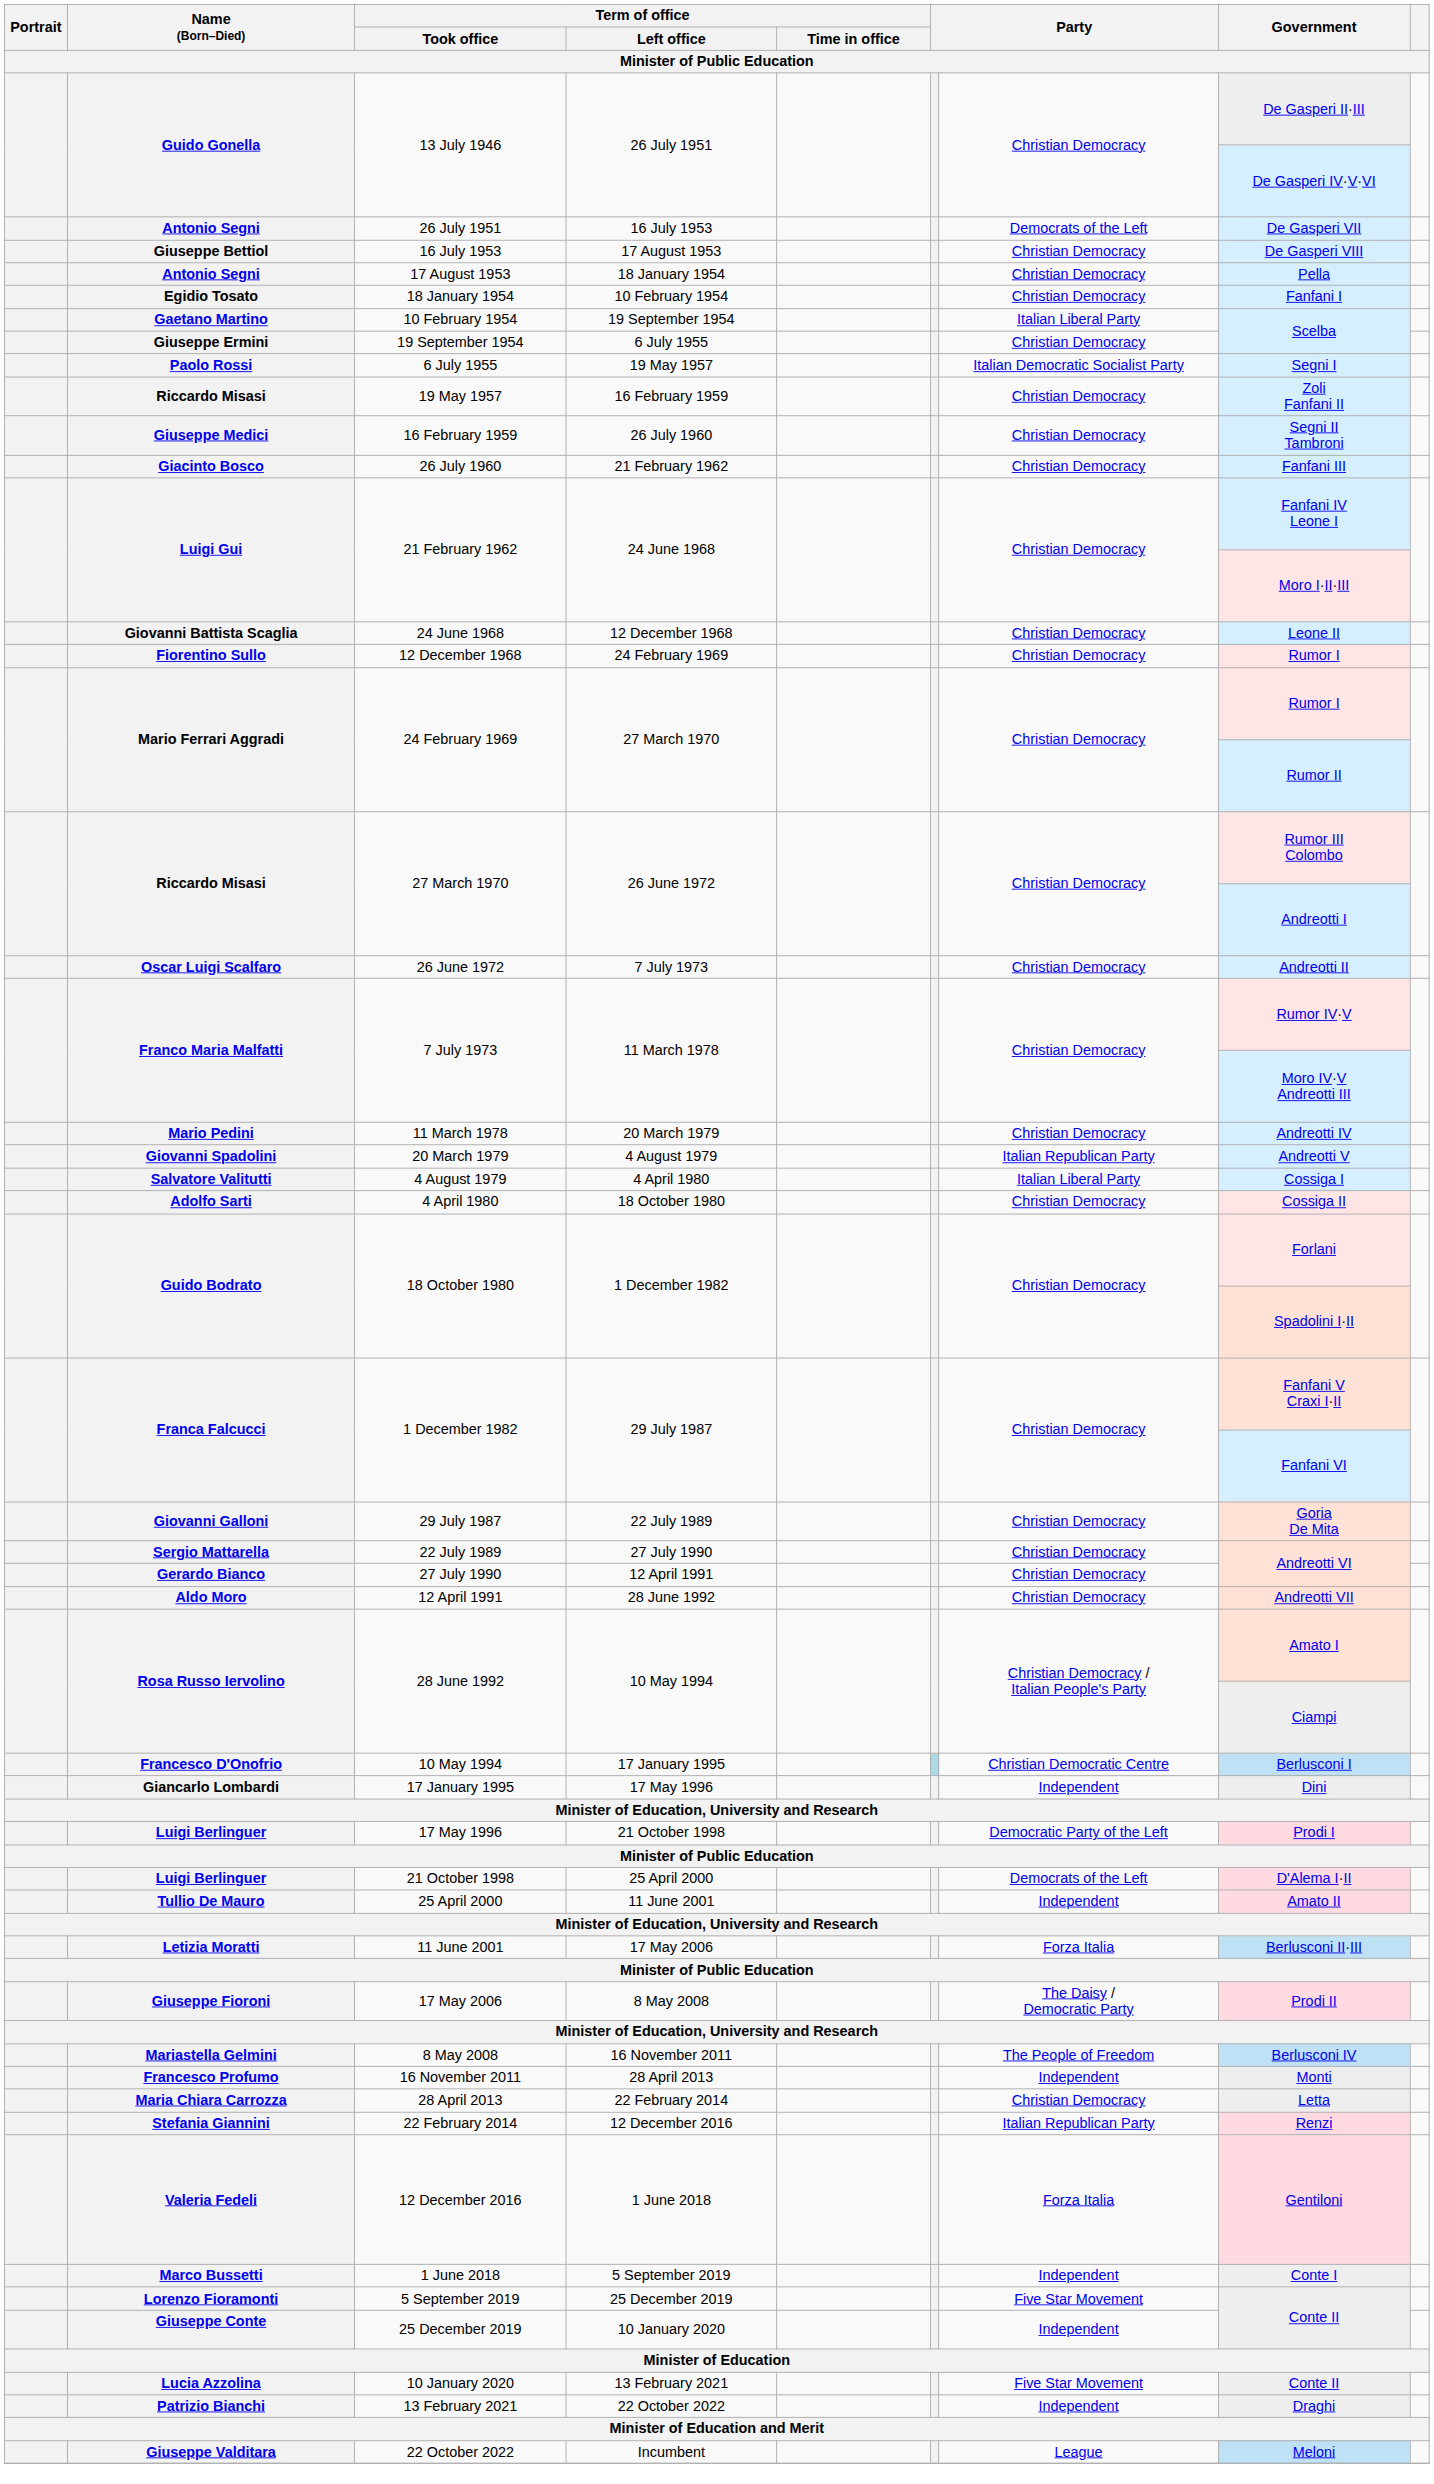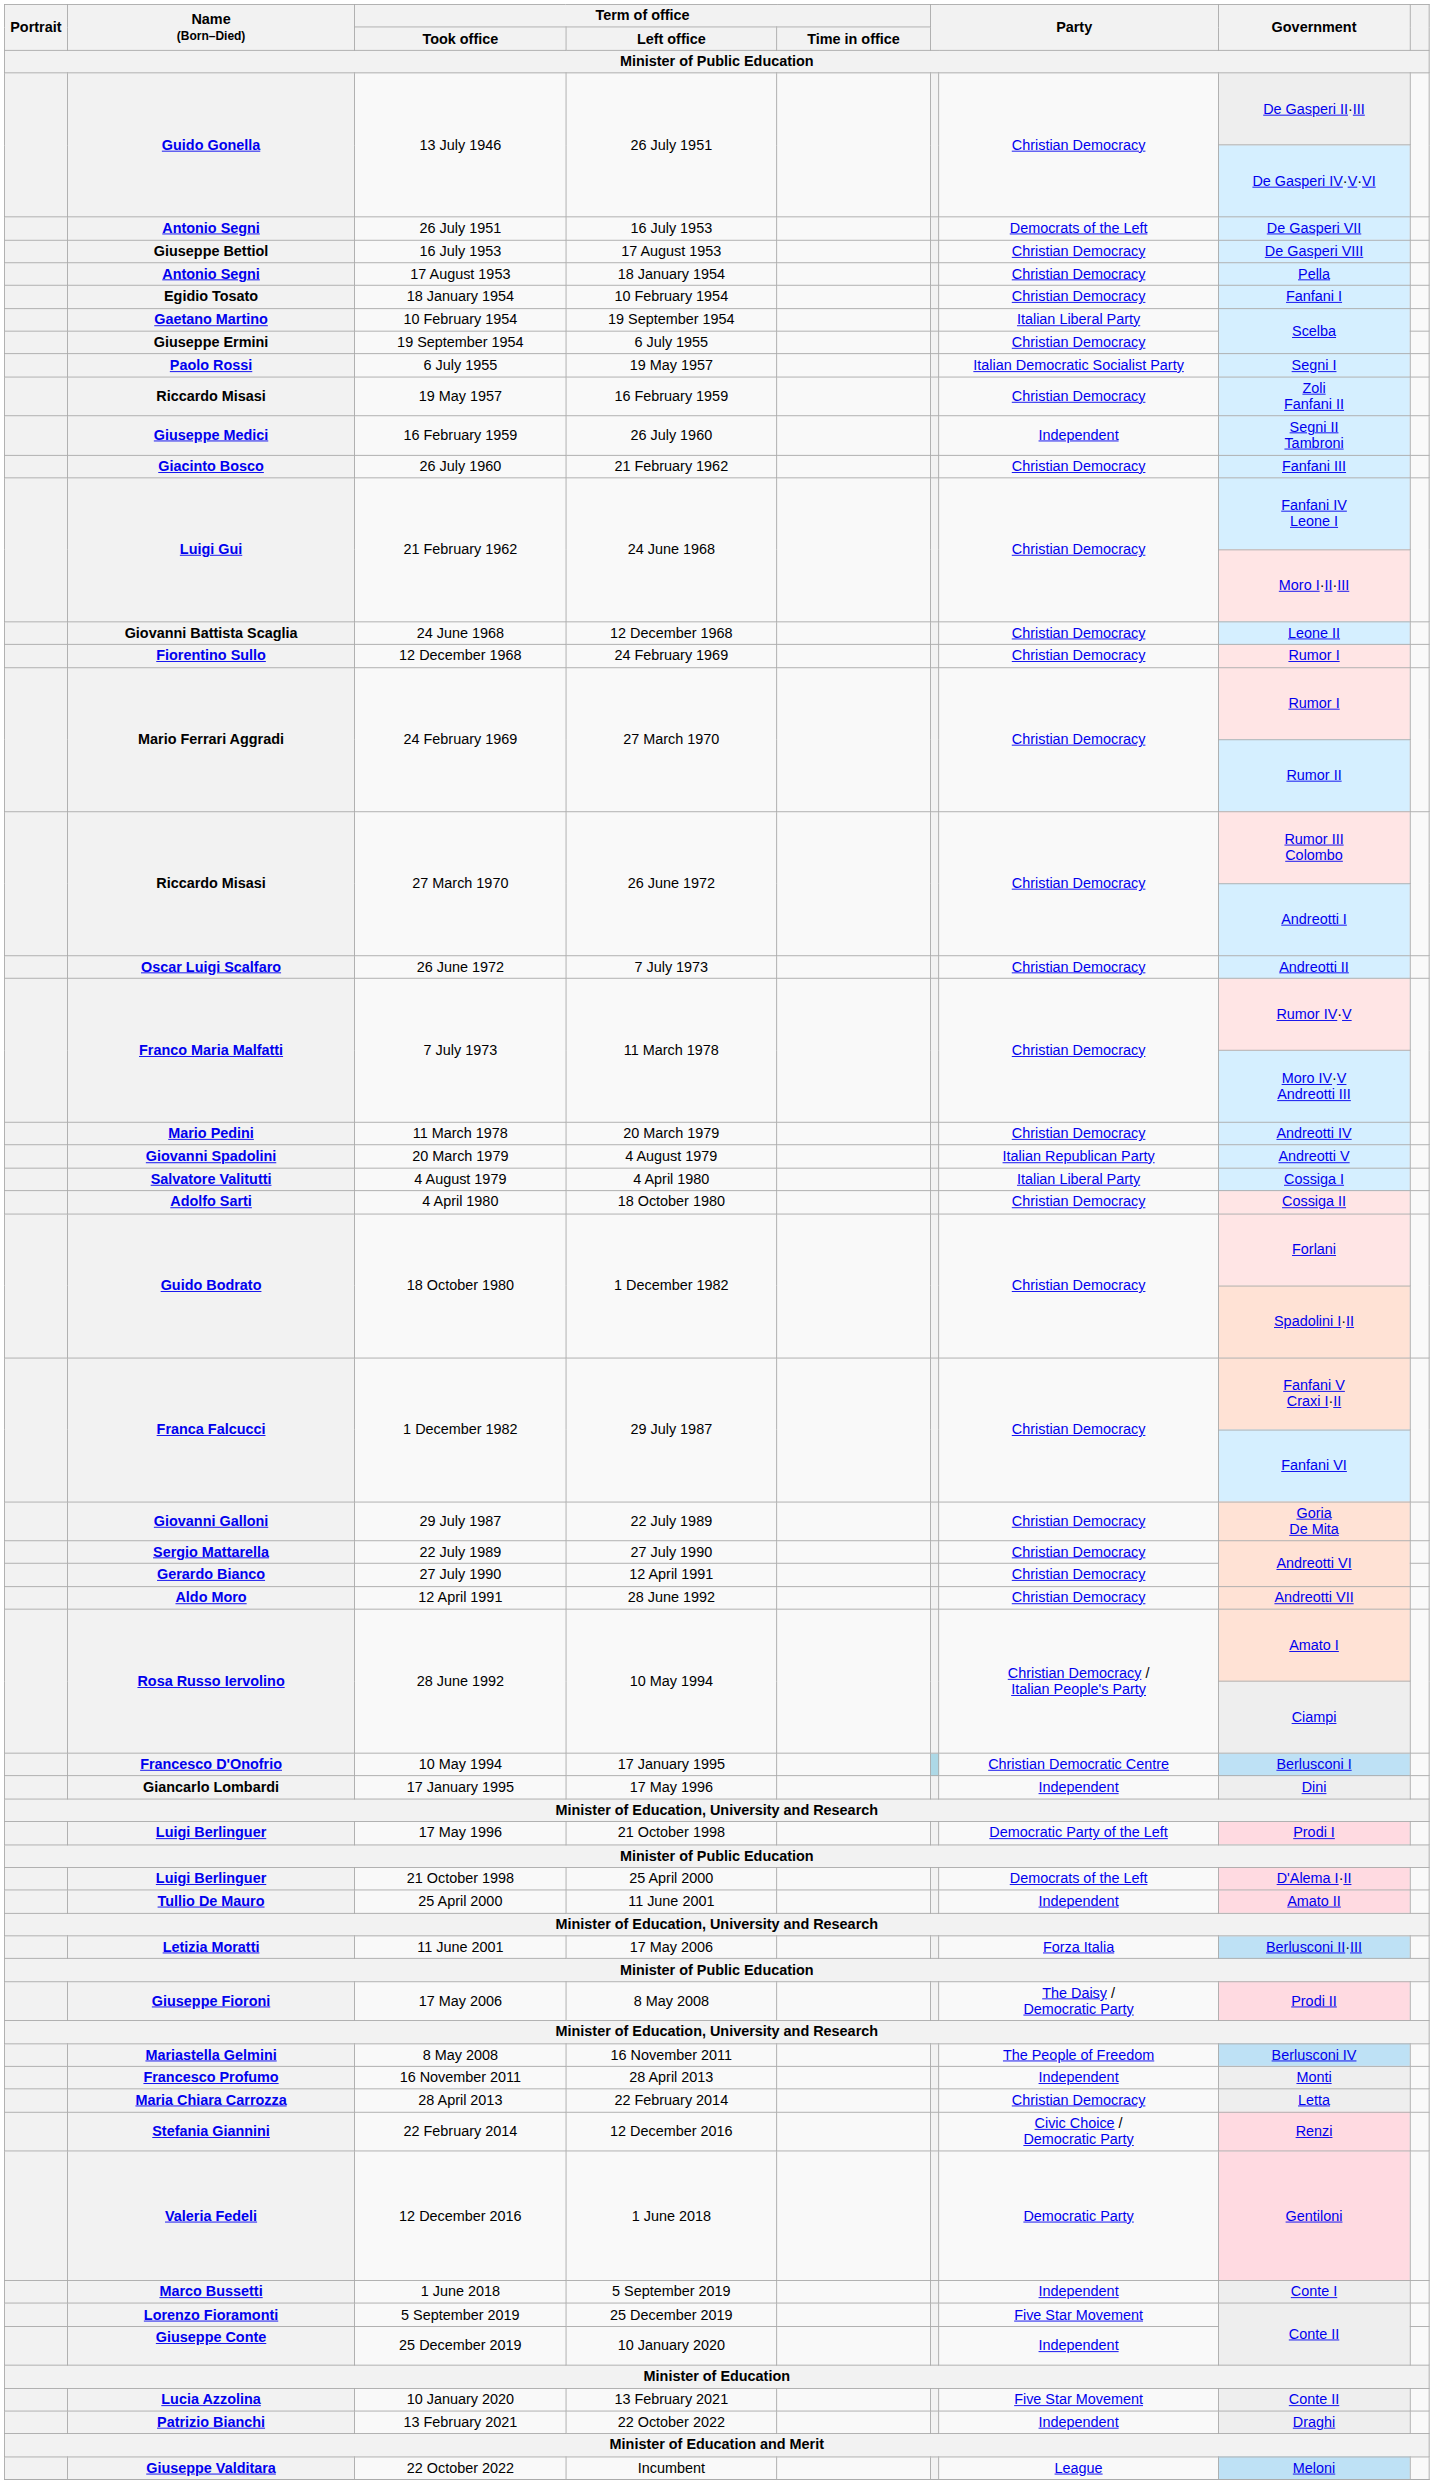(1079, 435) Christian Democracy -> (1079, 435) Independent
(1079, 2123) Italian Republican Party -> (1079, 2131) Civic Choice / Democratic Party
(1079, 2199) Forza Italia -> (1079, 2215) Democratic Party
